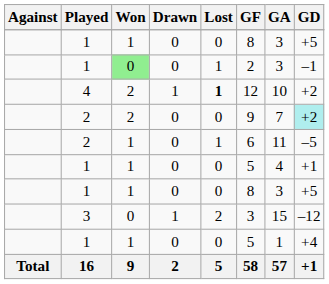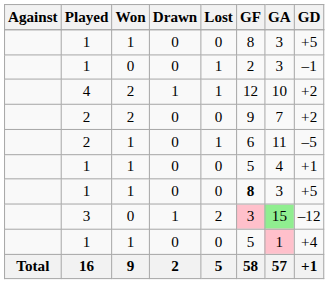(131, 67) lightgreen background -> (131, 67) no background
(219, 92) bold -> (219, 92) normal
(309, 117) paleturquoise background -> (309, 117) no background
(250, 191) normal -> (250, 191) bold
(250, 216) no background -> (250, 216) pink background
(279, 216) no background -> (279, 216) lightgreen background
(279, 241) no background -> (279, 241) pink background
